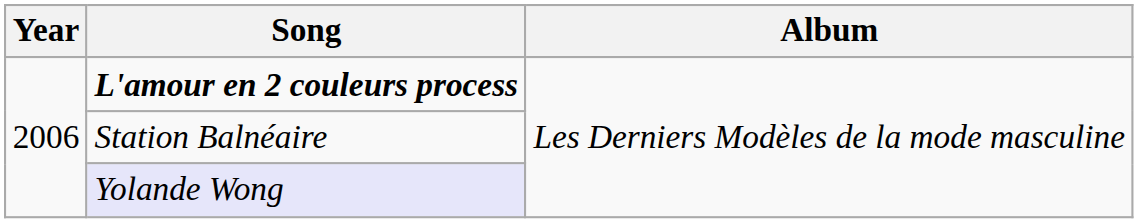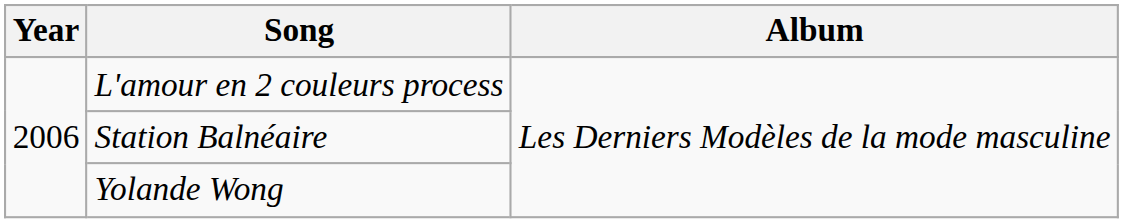(306, 83) bold -> (299, 83) normal
(189, 189) lavender background -> (189, 189) no background
